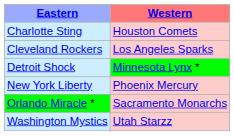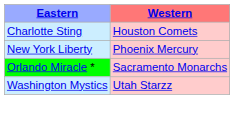- row: (55, 49)
- row: (41, 67)
